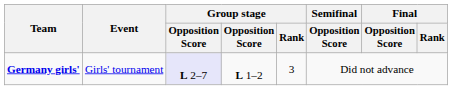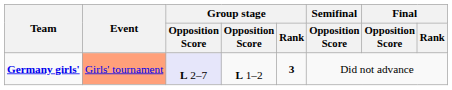(124, 69) no background -> (124, 69) lightsalmon background
(292, 69) normal -> (292, 69) bold
